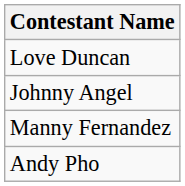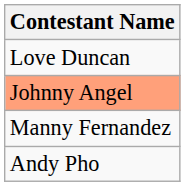(71, 92) no background -> (71, 92) lightsalmon background
